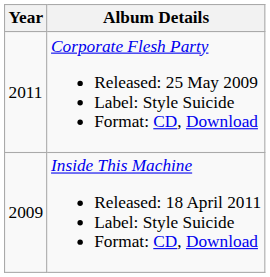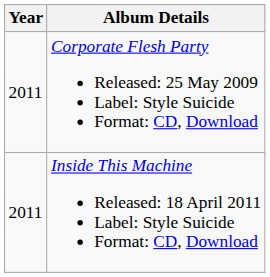(26, 212) 2009 -> (25, 212) 2011
